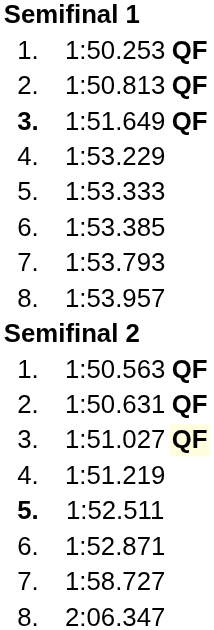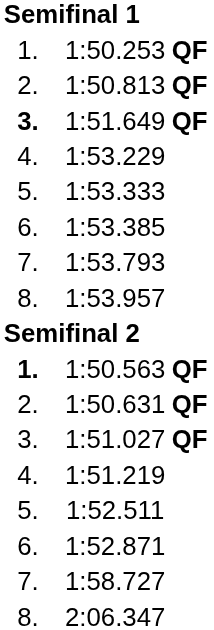(28, 369) normal -> (28, 369) bold
(190, 440) lightyellow background -> (190, 440) no background
(28, 510) bold -> (28, 510) normal
